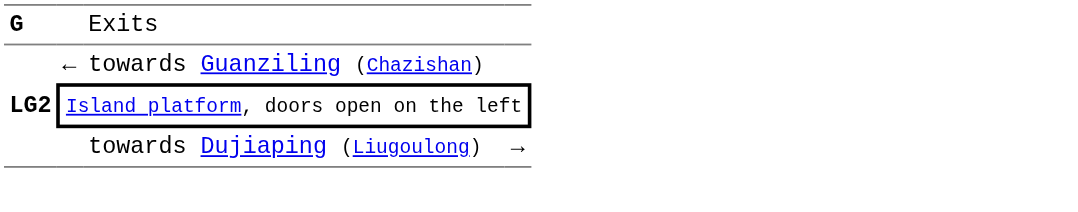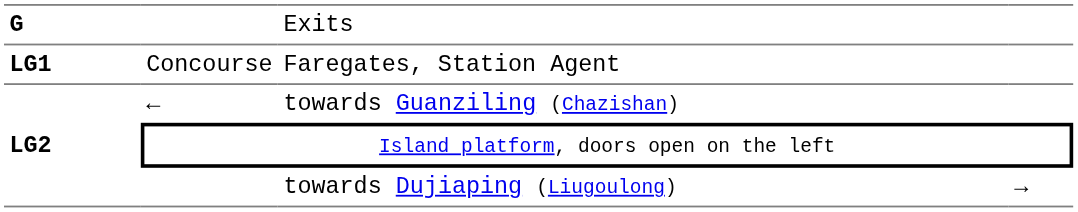+ row: (209, 64)
